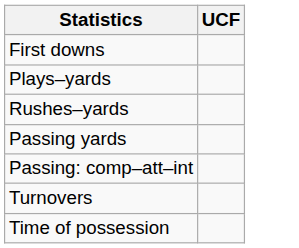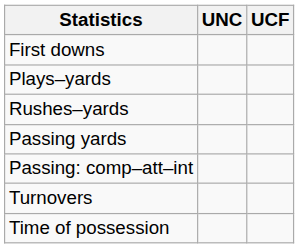+ column: (222, 20)
